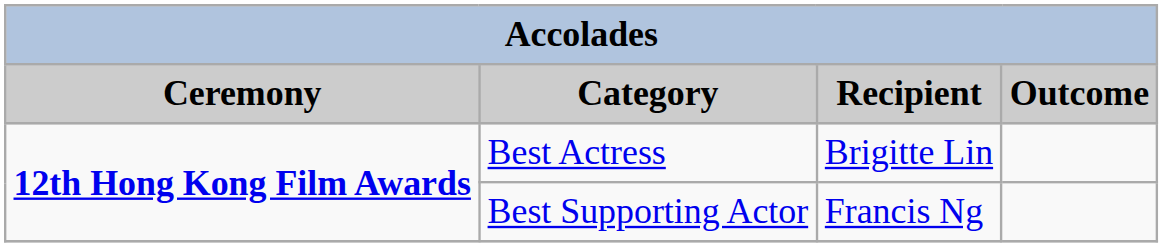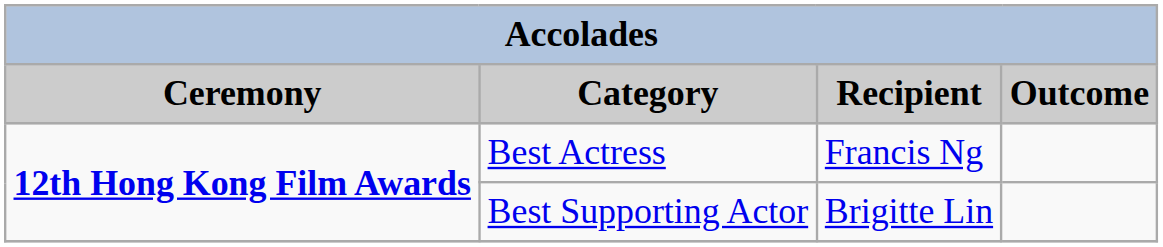(909, 152) Brigitte Lin -> (904, 152) Francis Ng
(904, 211) Francis Ng -> (909, 211) Brigitte Lin
